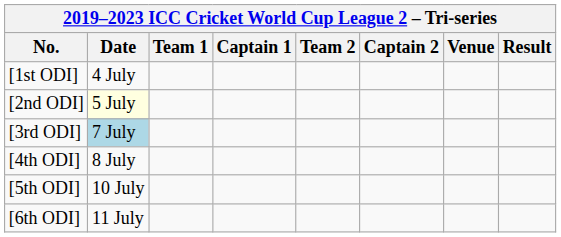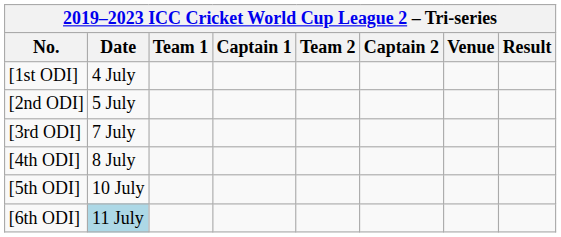(114, 103) lightyellow background -> (114, 103) no background
(114, 132) lightblue background -> (114, 132) no background
(118, 217) no background -> (118, 217) lightblue background
